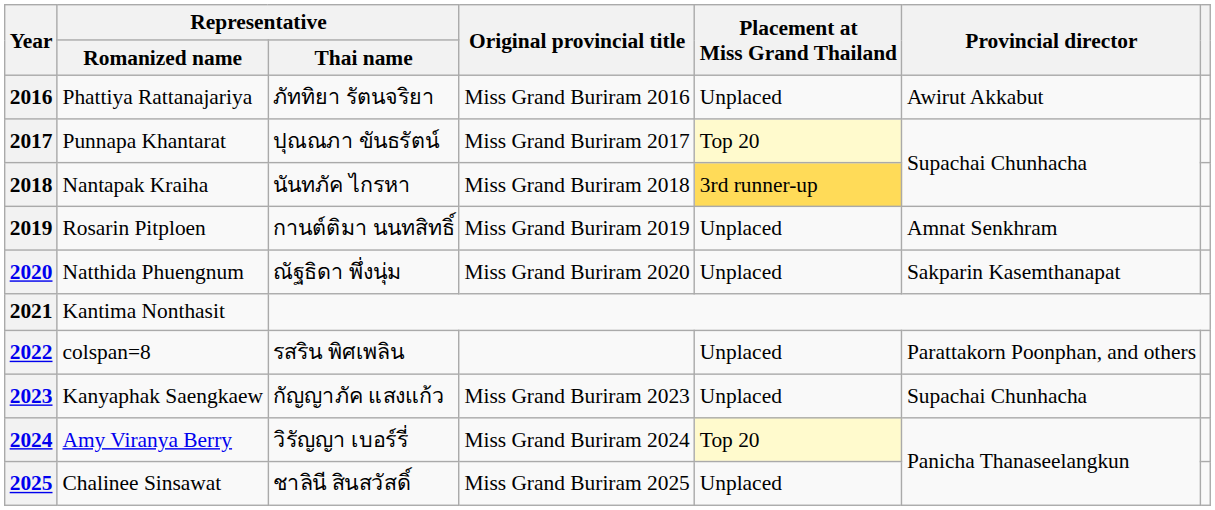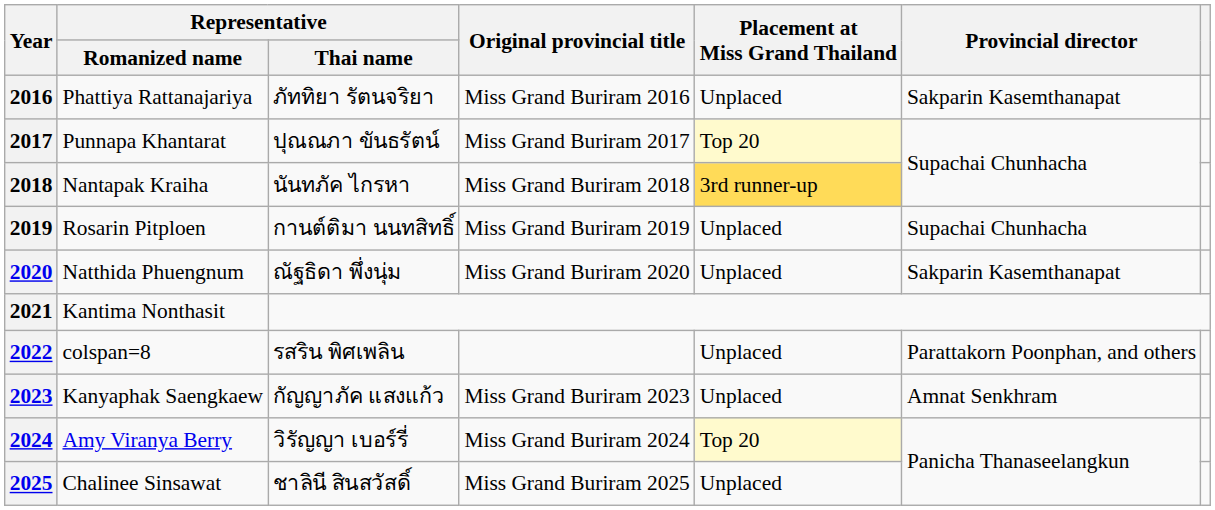(975, 97) Awirut Akkabut -> (1014, 97) Sakparin Kasemthanapat
(982, 228) Amnat Senkhram -> (997, 228) Supachai Chunhacha
(997, 395) Supachai Chunhacha -> (982, 395) Amnat Senkhram
